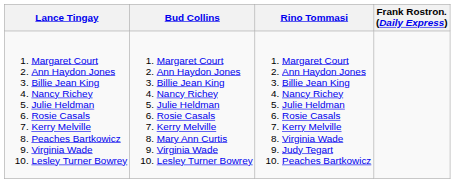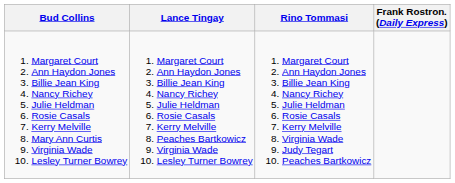columns swapped: (67, 17) <-> (192, 17)
